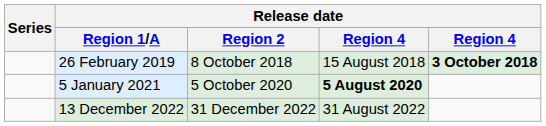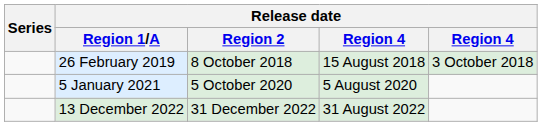(485, 62) bold -> (483, 62) normal
(372, 86) bold -> (370, 86) normal
